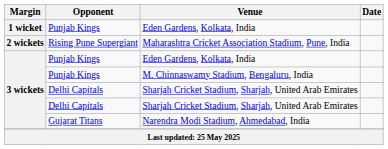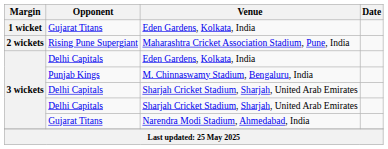(74, 28) Punjab Kings -> (75, 28) Gujarat Titans
(74, 59) Punjab Kings -> (76, 59) Delhi Capitals
